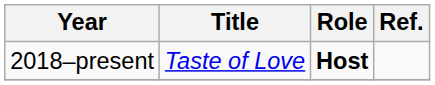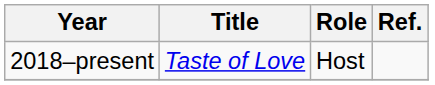(342, 60) bold -> (340, 60) normal
